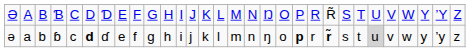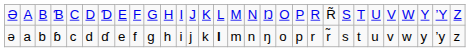(90, 36) bold -> (89, 36) normal
(218, 36) normal -> (219, 36) bold
(300, 36) bold -> (299, 36) normal
(329, 36) bold -> (329, 36) normal
(375, 36) lightgrey background -> (375, 36) no background
